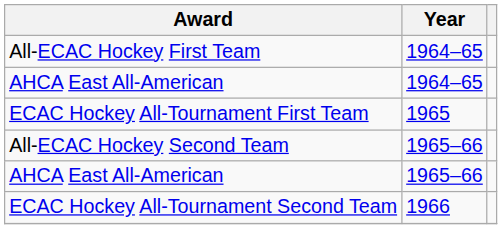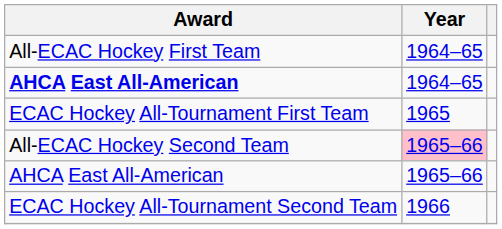(116, 82) normal -> (124, 82) bold
(444, 144) no background -> (444, 144) pink background
